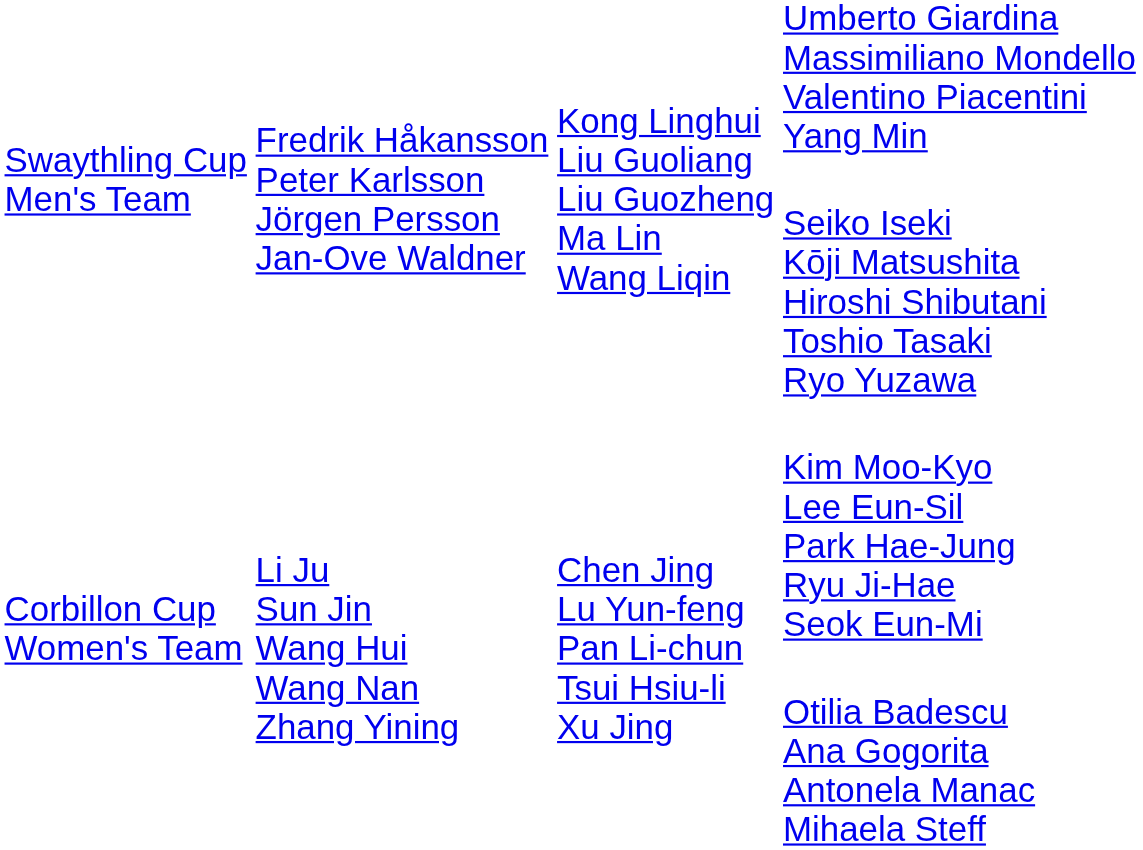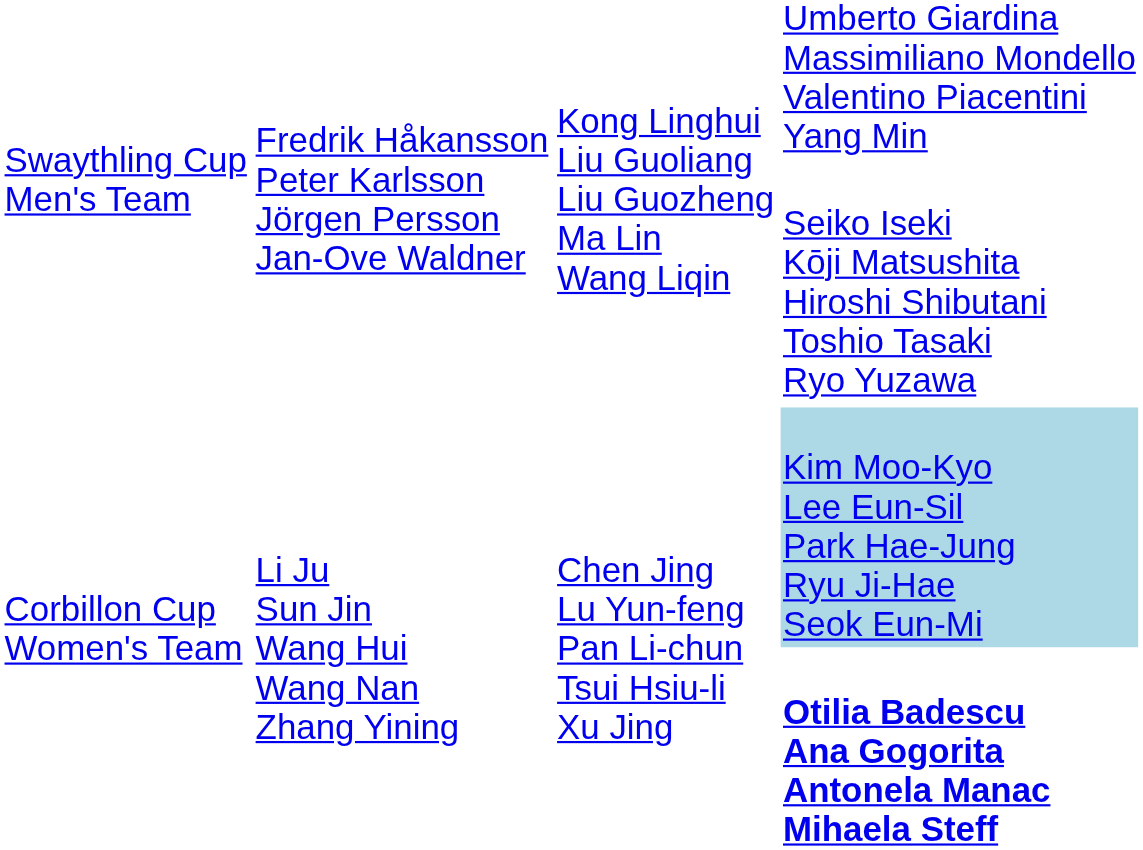(899, 546) no background -> (899, 546) lightblue background
(909, 770) normal -> (917, 770) bold
